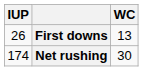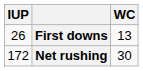(18, 55) 174 -> (18, 55) 172
